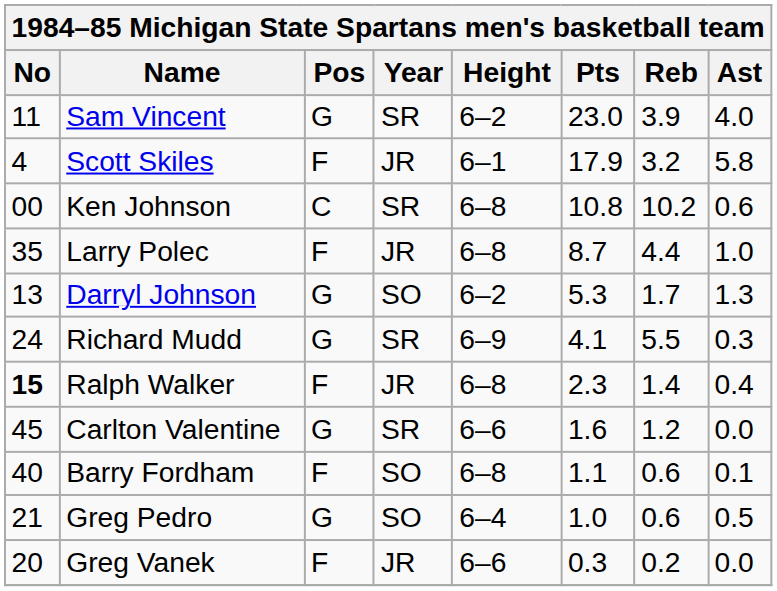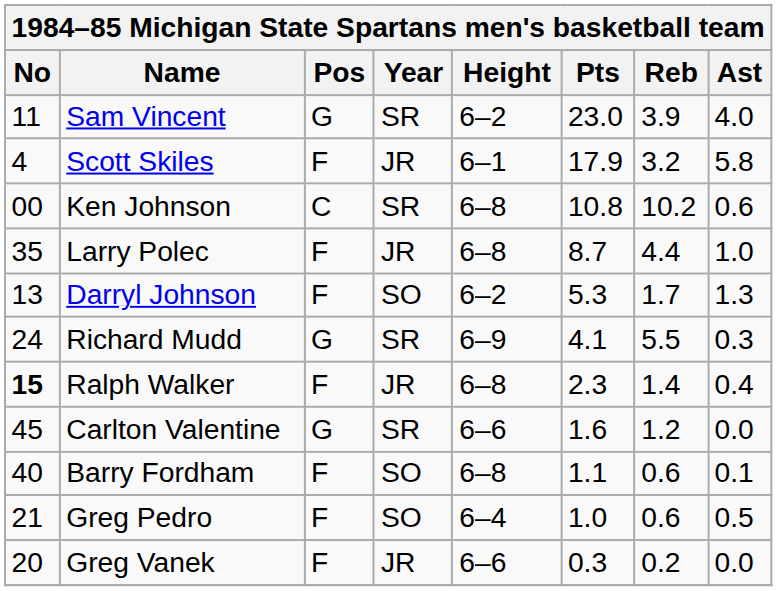(322, 295) G -> (320, 295) F
(322, 518) G -> (320, 518) F
